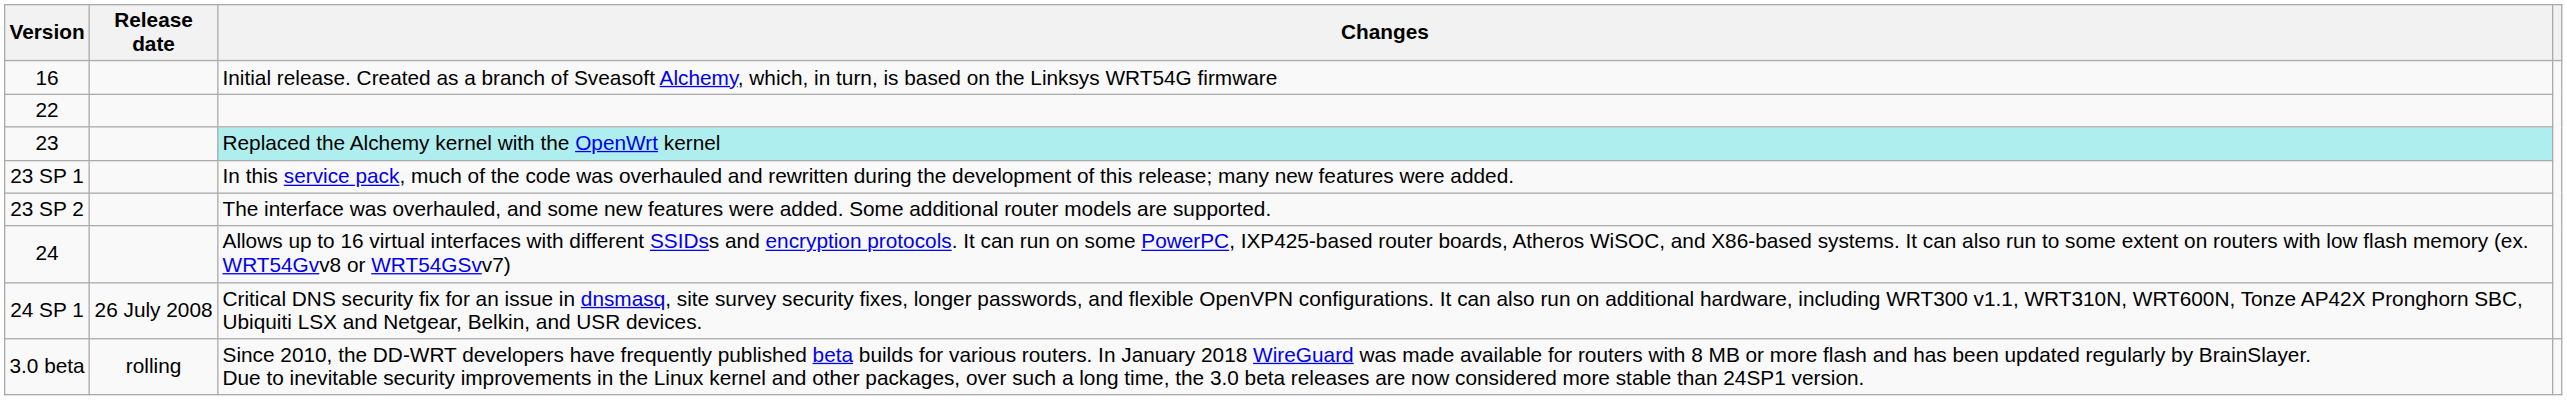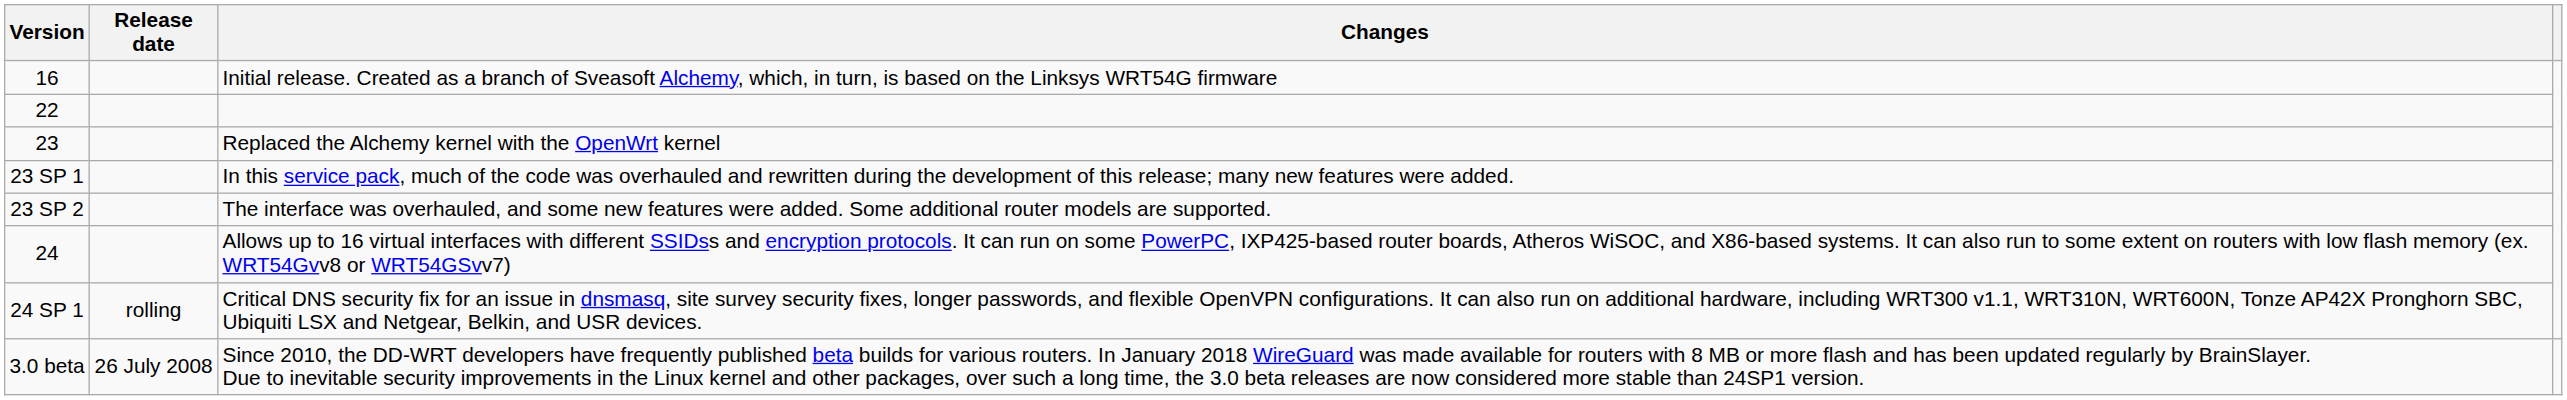(471, 143) paleturquoise background -> (471, 143) no background
(154, 310) 26 July 2008 -> (154, 310) rolling
(154, 366) rolling -> (154, 366) 26 July 2008
